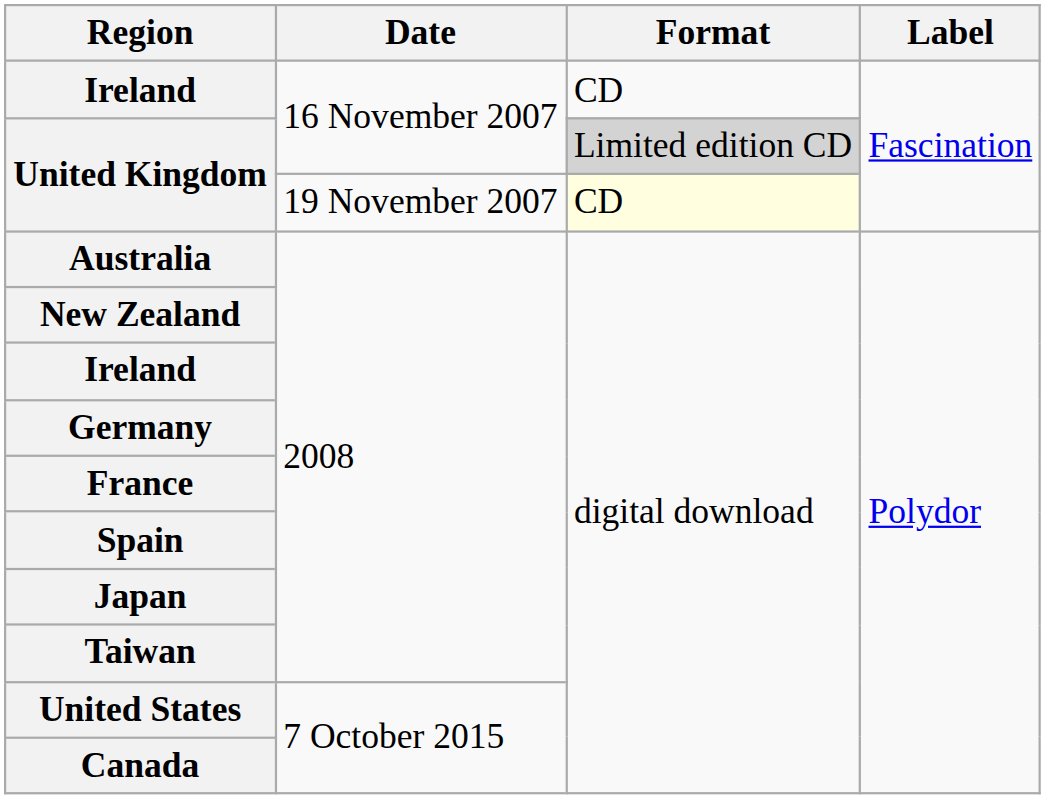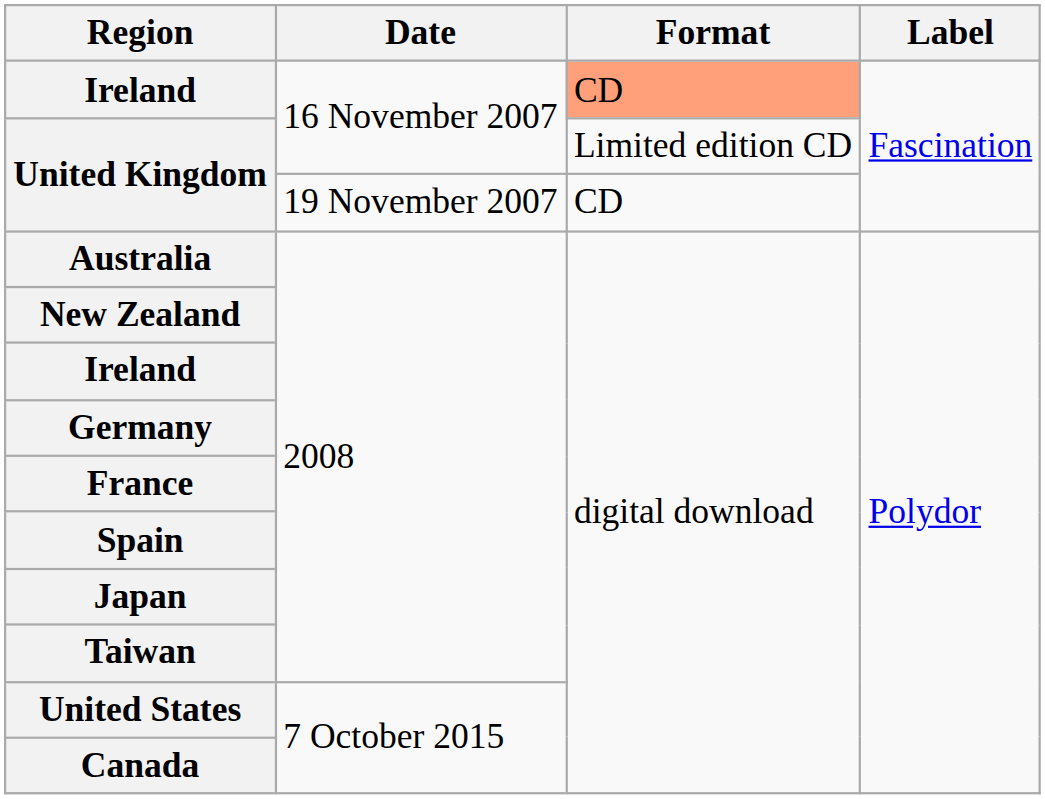(599, 88) no background -> (599, 88) lightsalmon background
(713, 145) lightgrey background -> (713, 145) no background
(599, 201) lightyellow background -> (599, 201) no background
